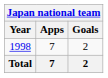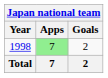(52, 47) no background -> (52, 47) lightgreen background
